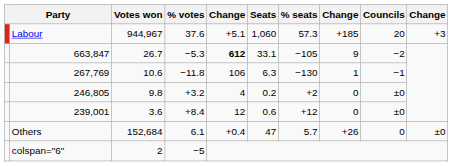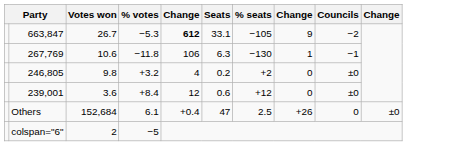- row: (27, 34)
(311, 132) 5.7 -> (265, 112) 2.5
